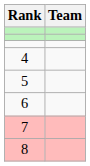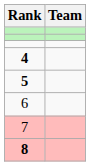(25, 58) normal -> (25, 58) bold
(25, 81) normal -> (25, 81) bold
(25, 150) normal -> (25, 150) bold
